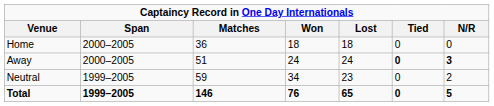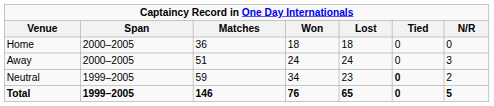(398, 61) bold -> (398, 61) normal
(449, 61) bold -> (449, 61) normal
(398, 77) normal -> (398, 77) bold
